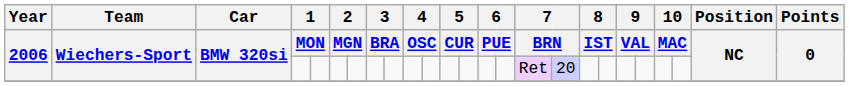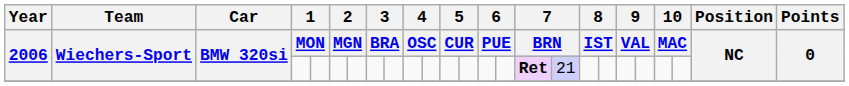(533, 69) normal -> (533, 69) bold
(566, 69) 20 -> (566, 69) 21
